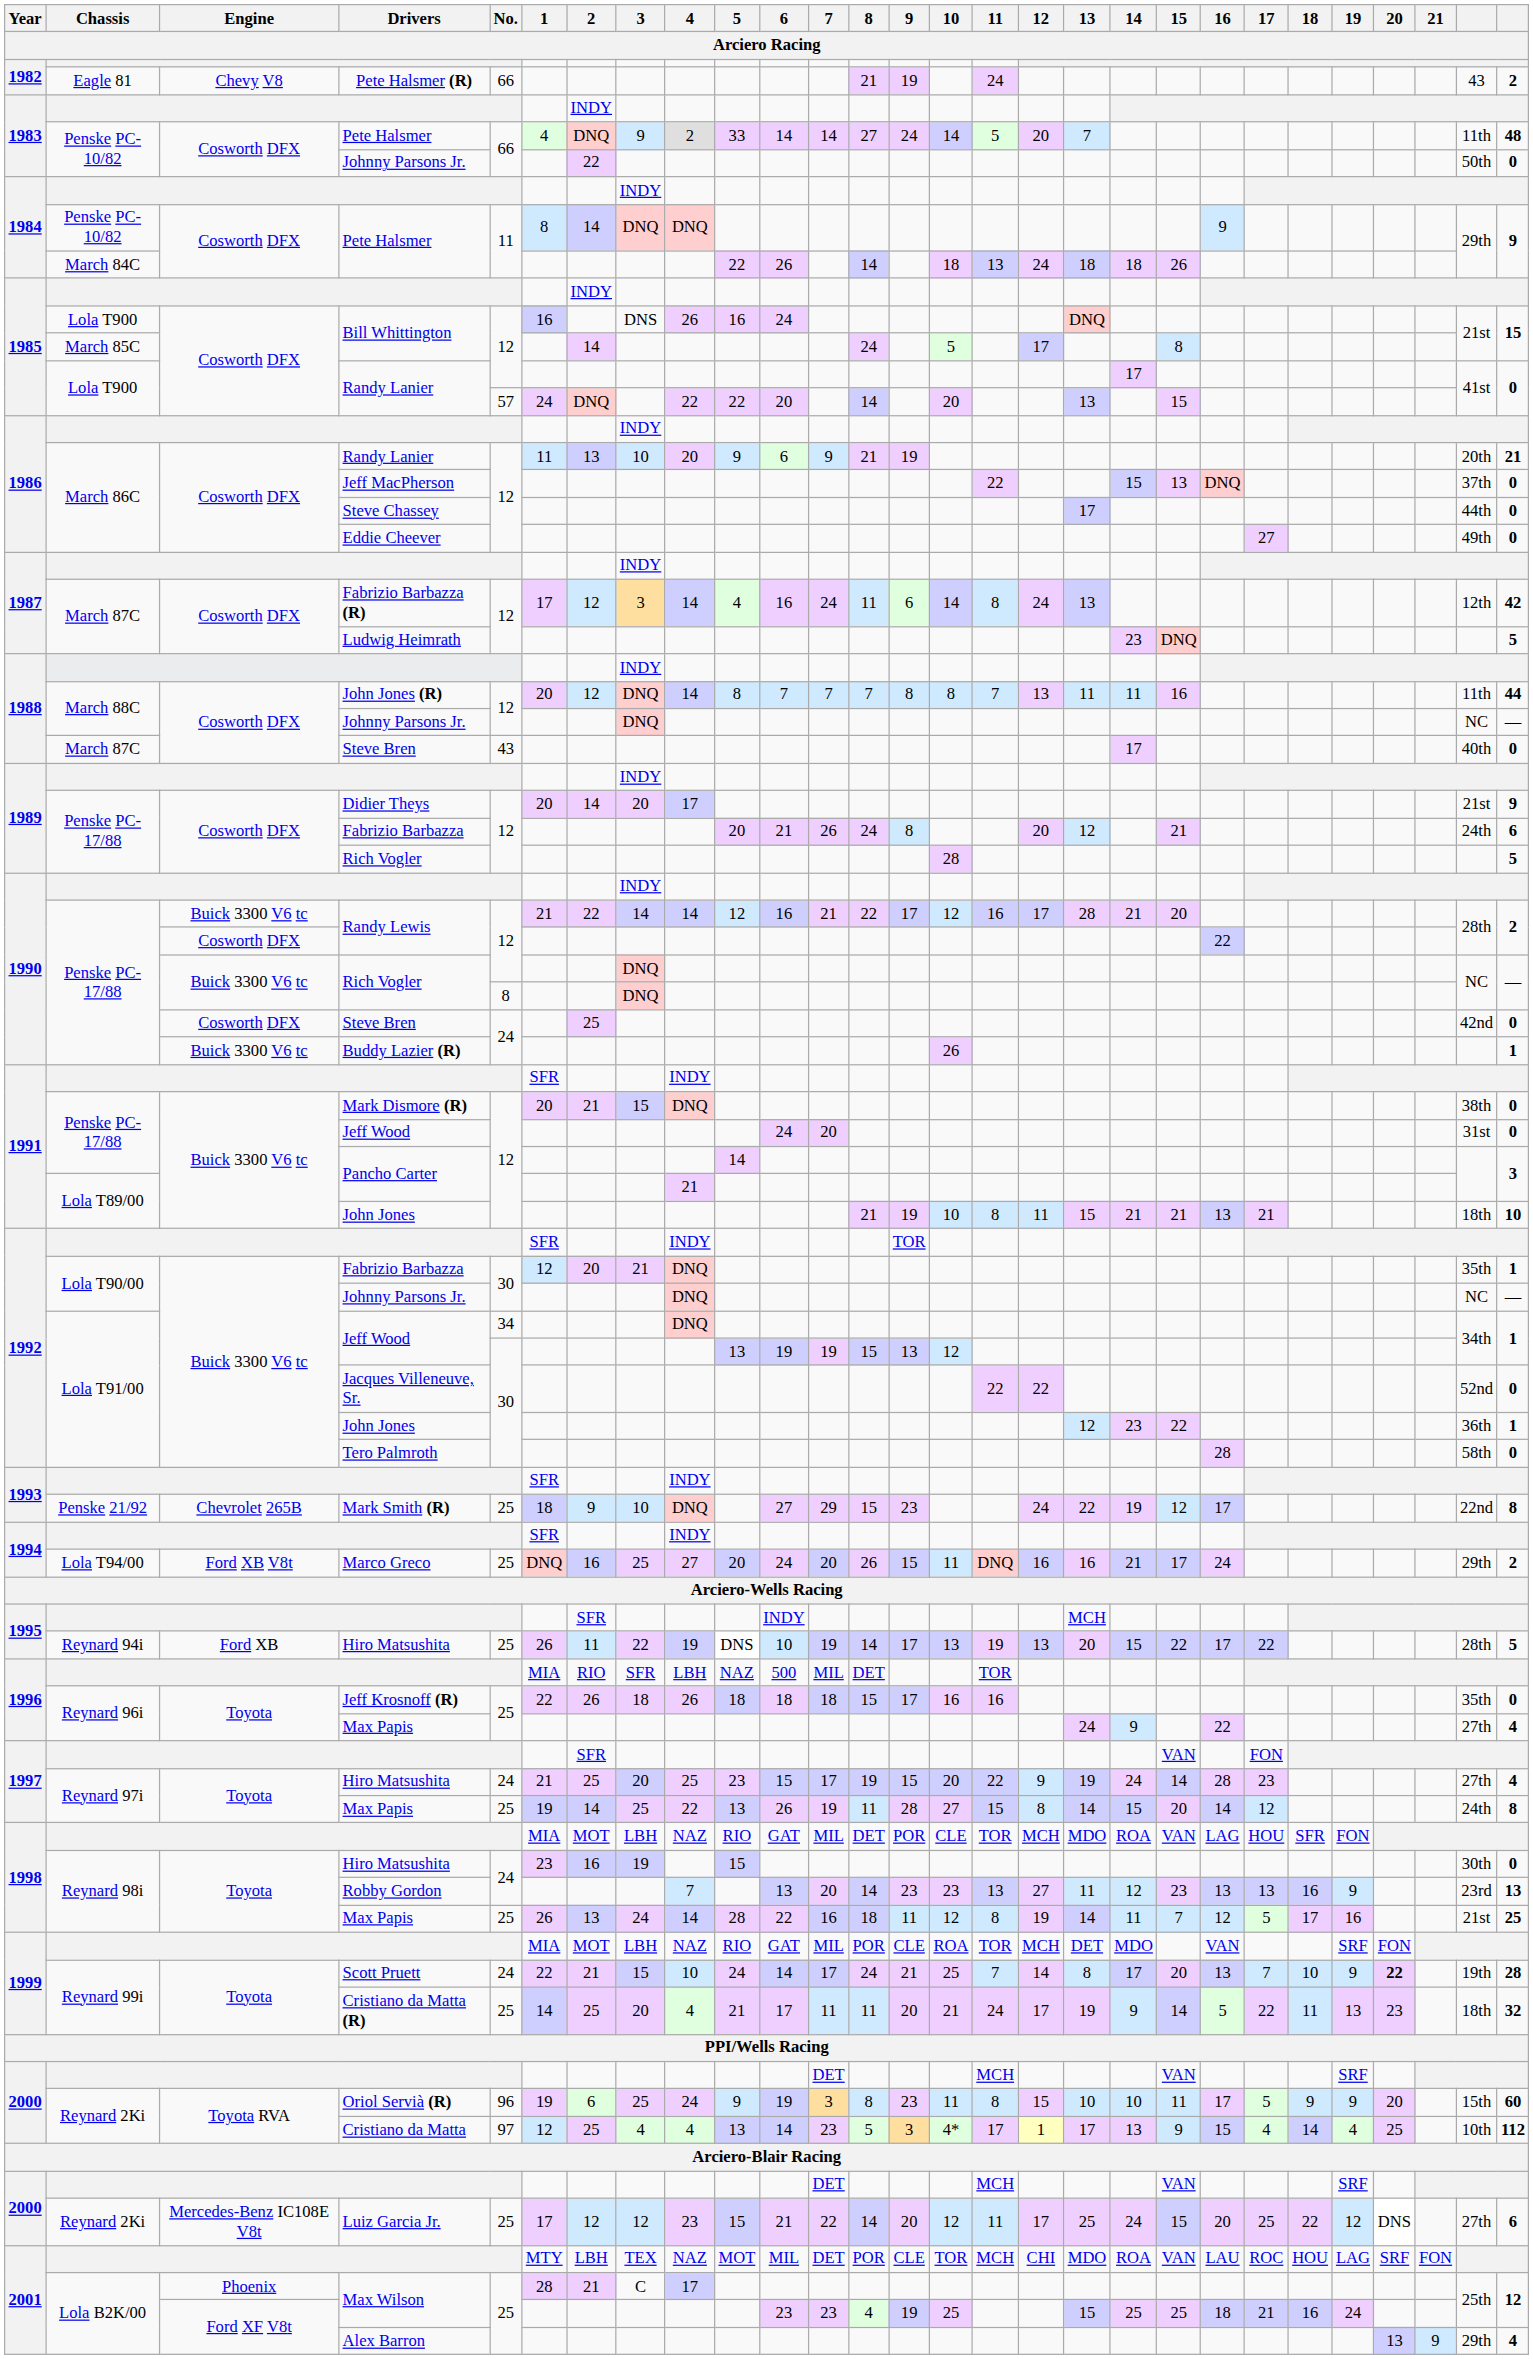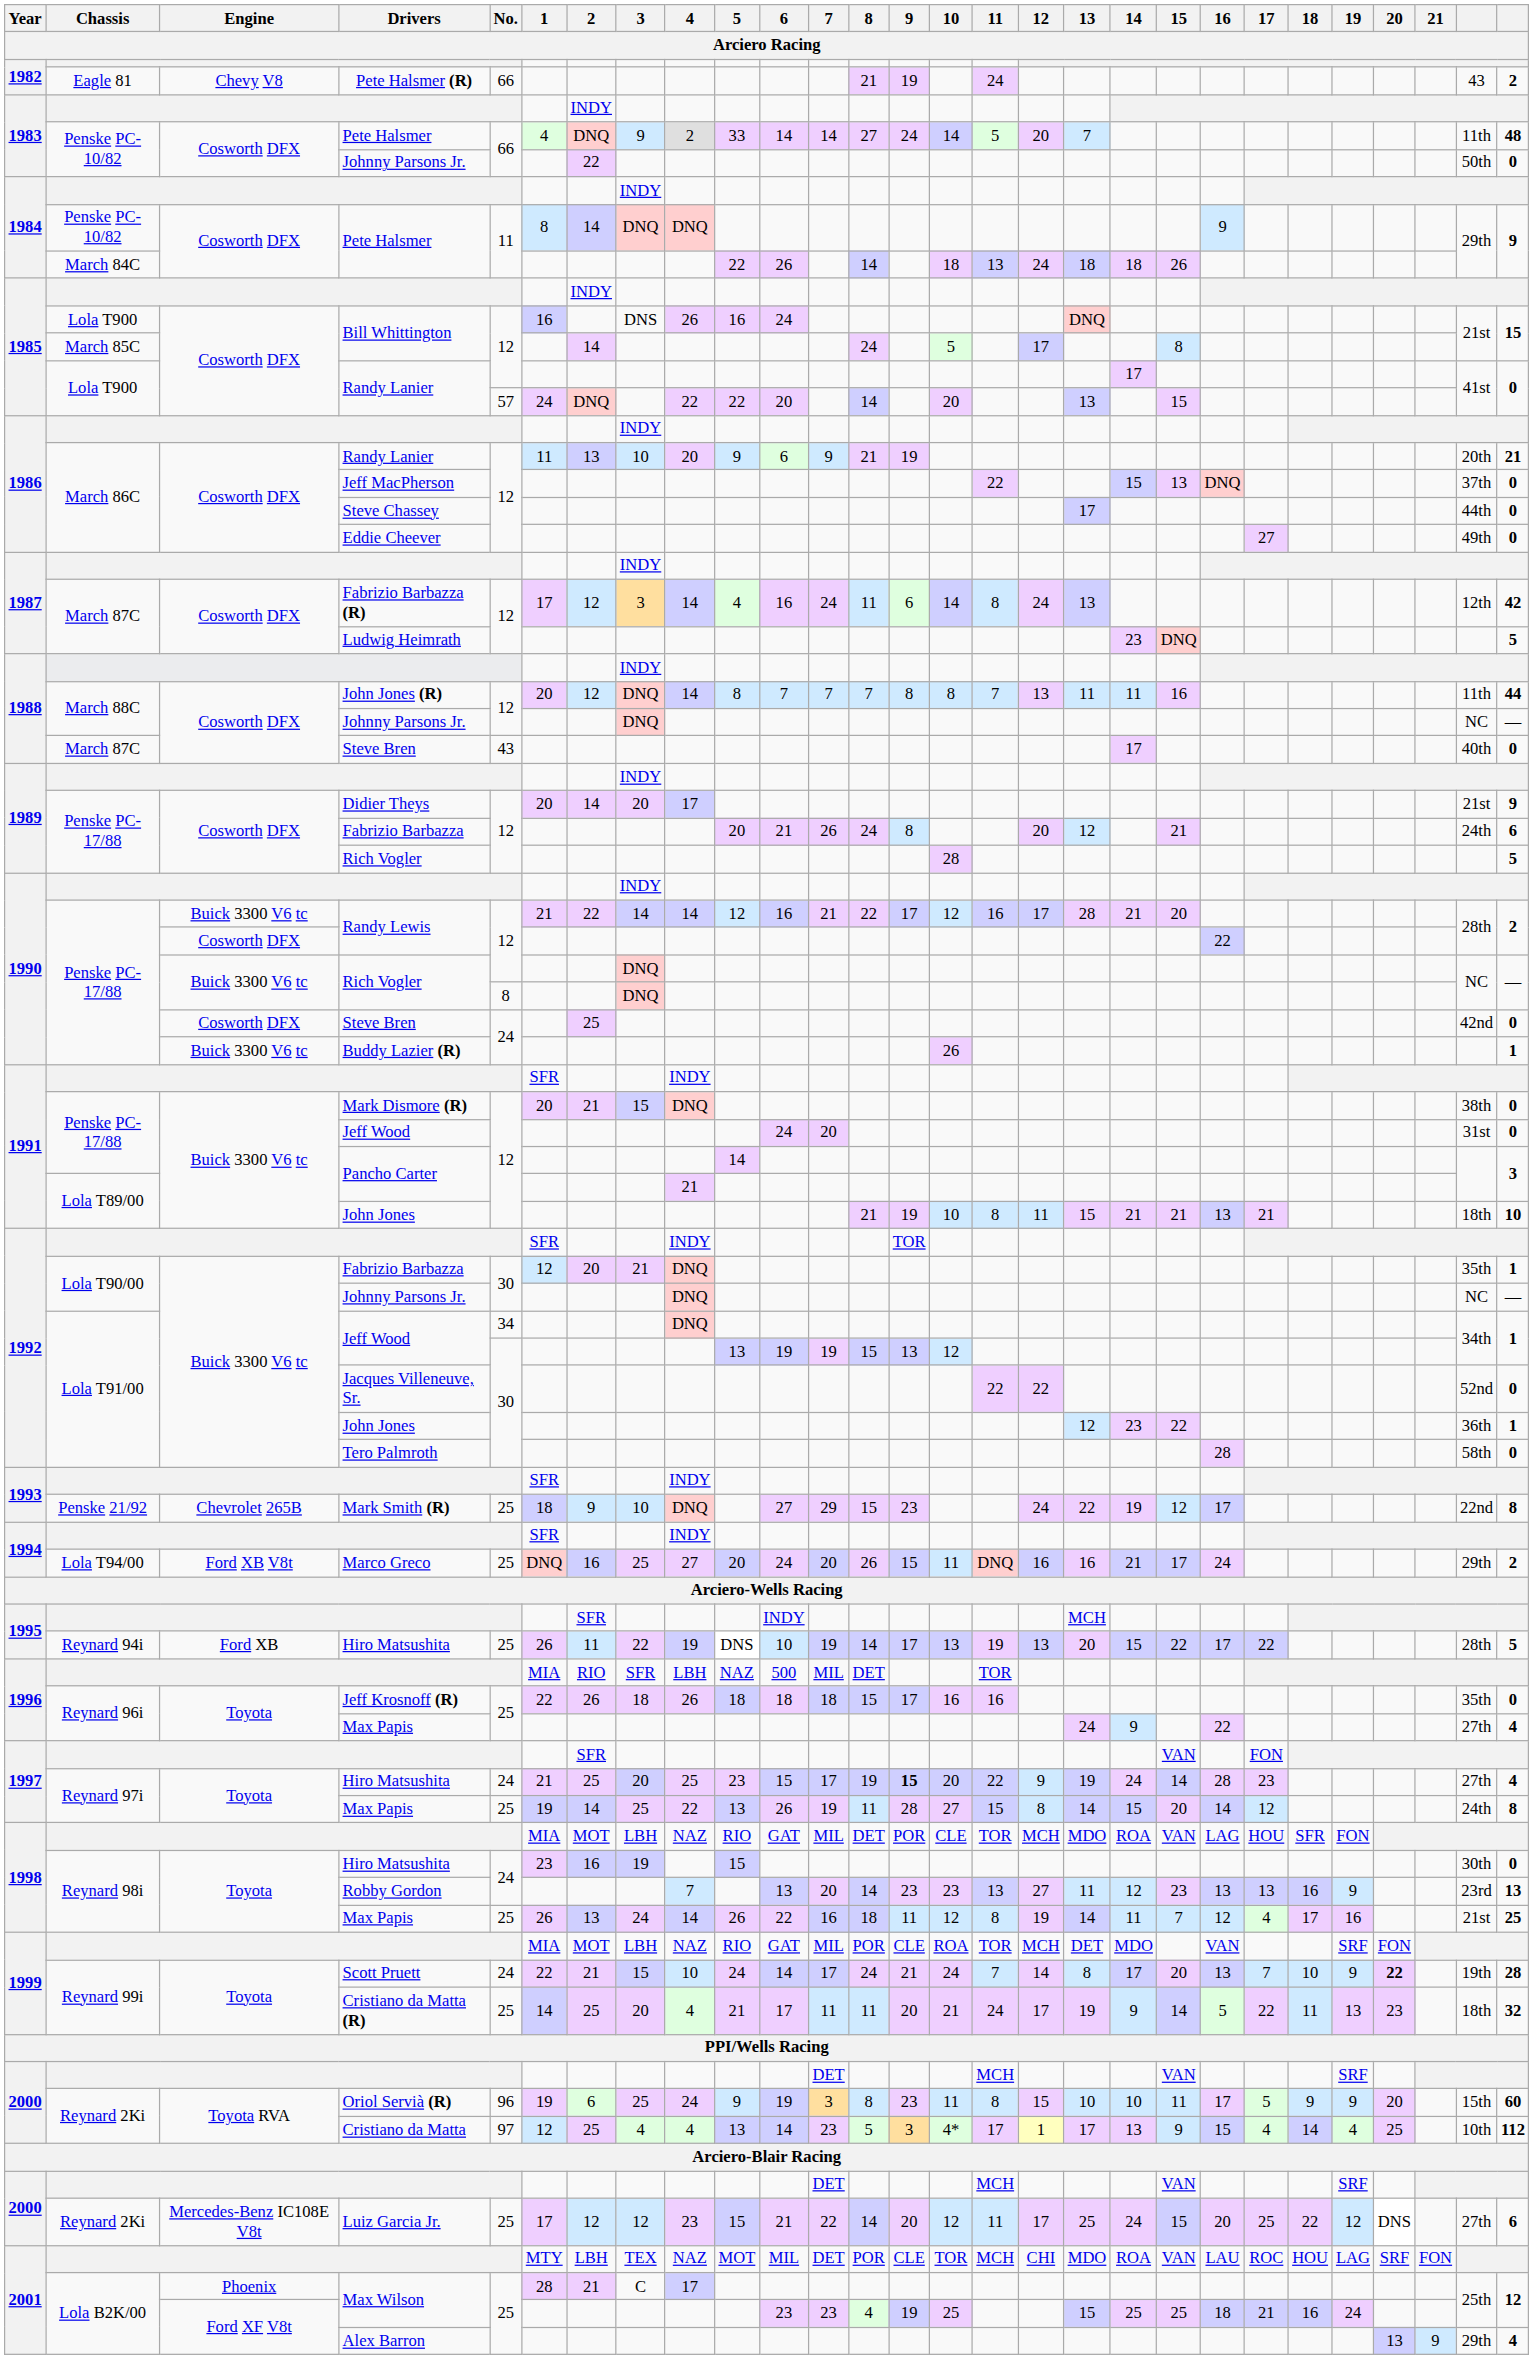(909, 1781) normal -> (909, 1781) bold
(737, 1918) 28 -> (737, 1918) 26
(1266, 1918) 5 -> (1266, 1918) 4
(951, 1972) 25 -> (951, 1972) 24
